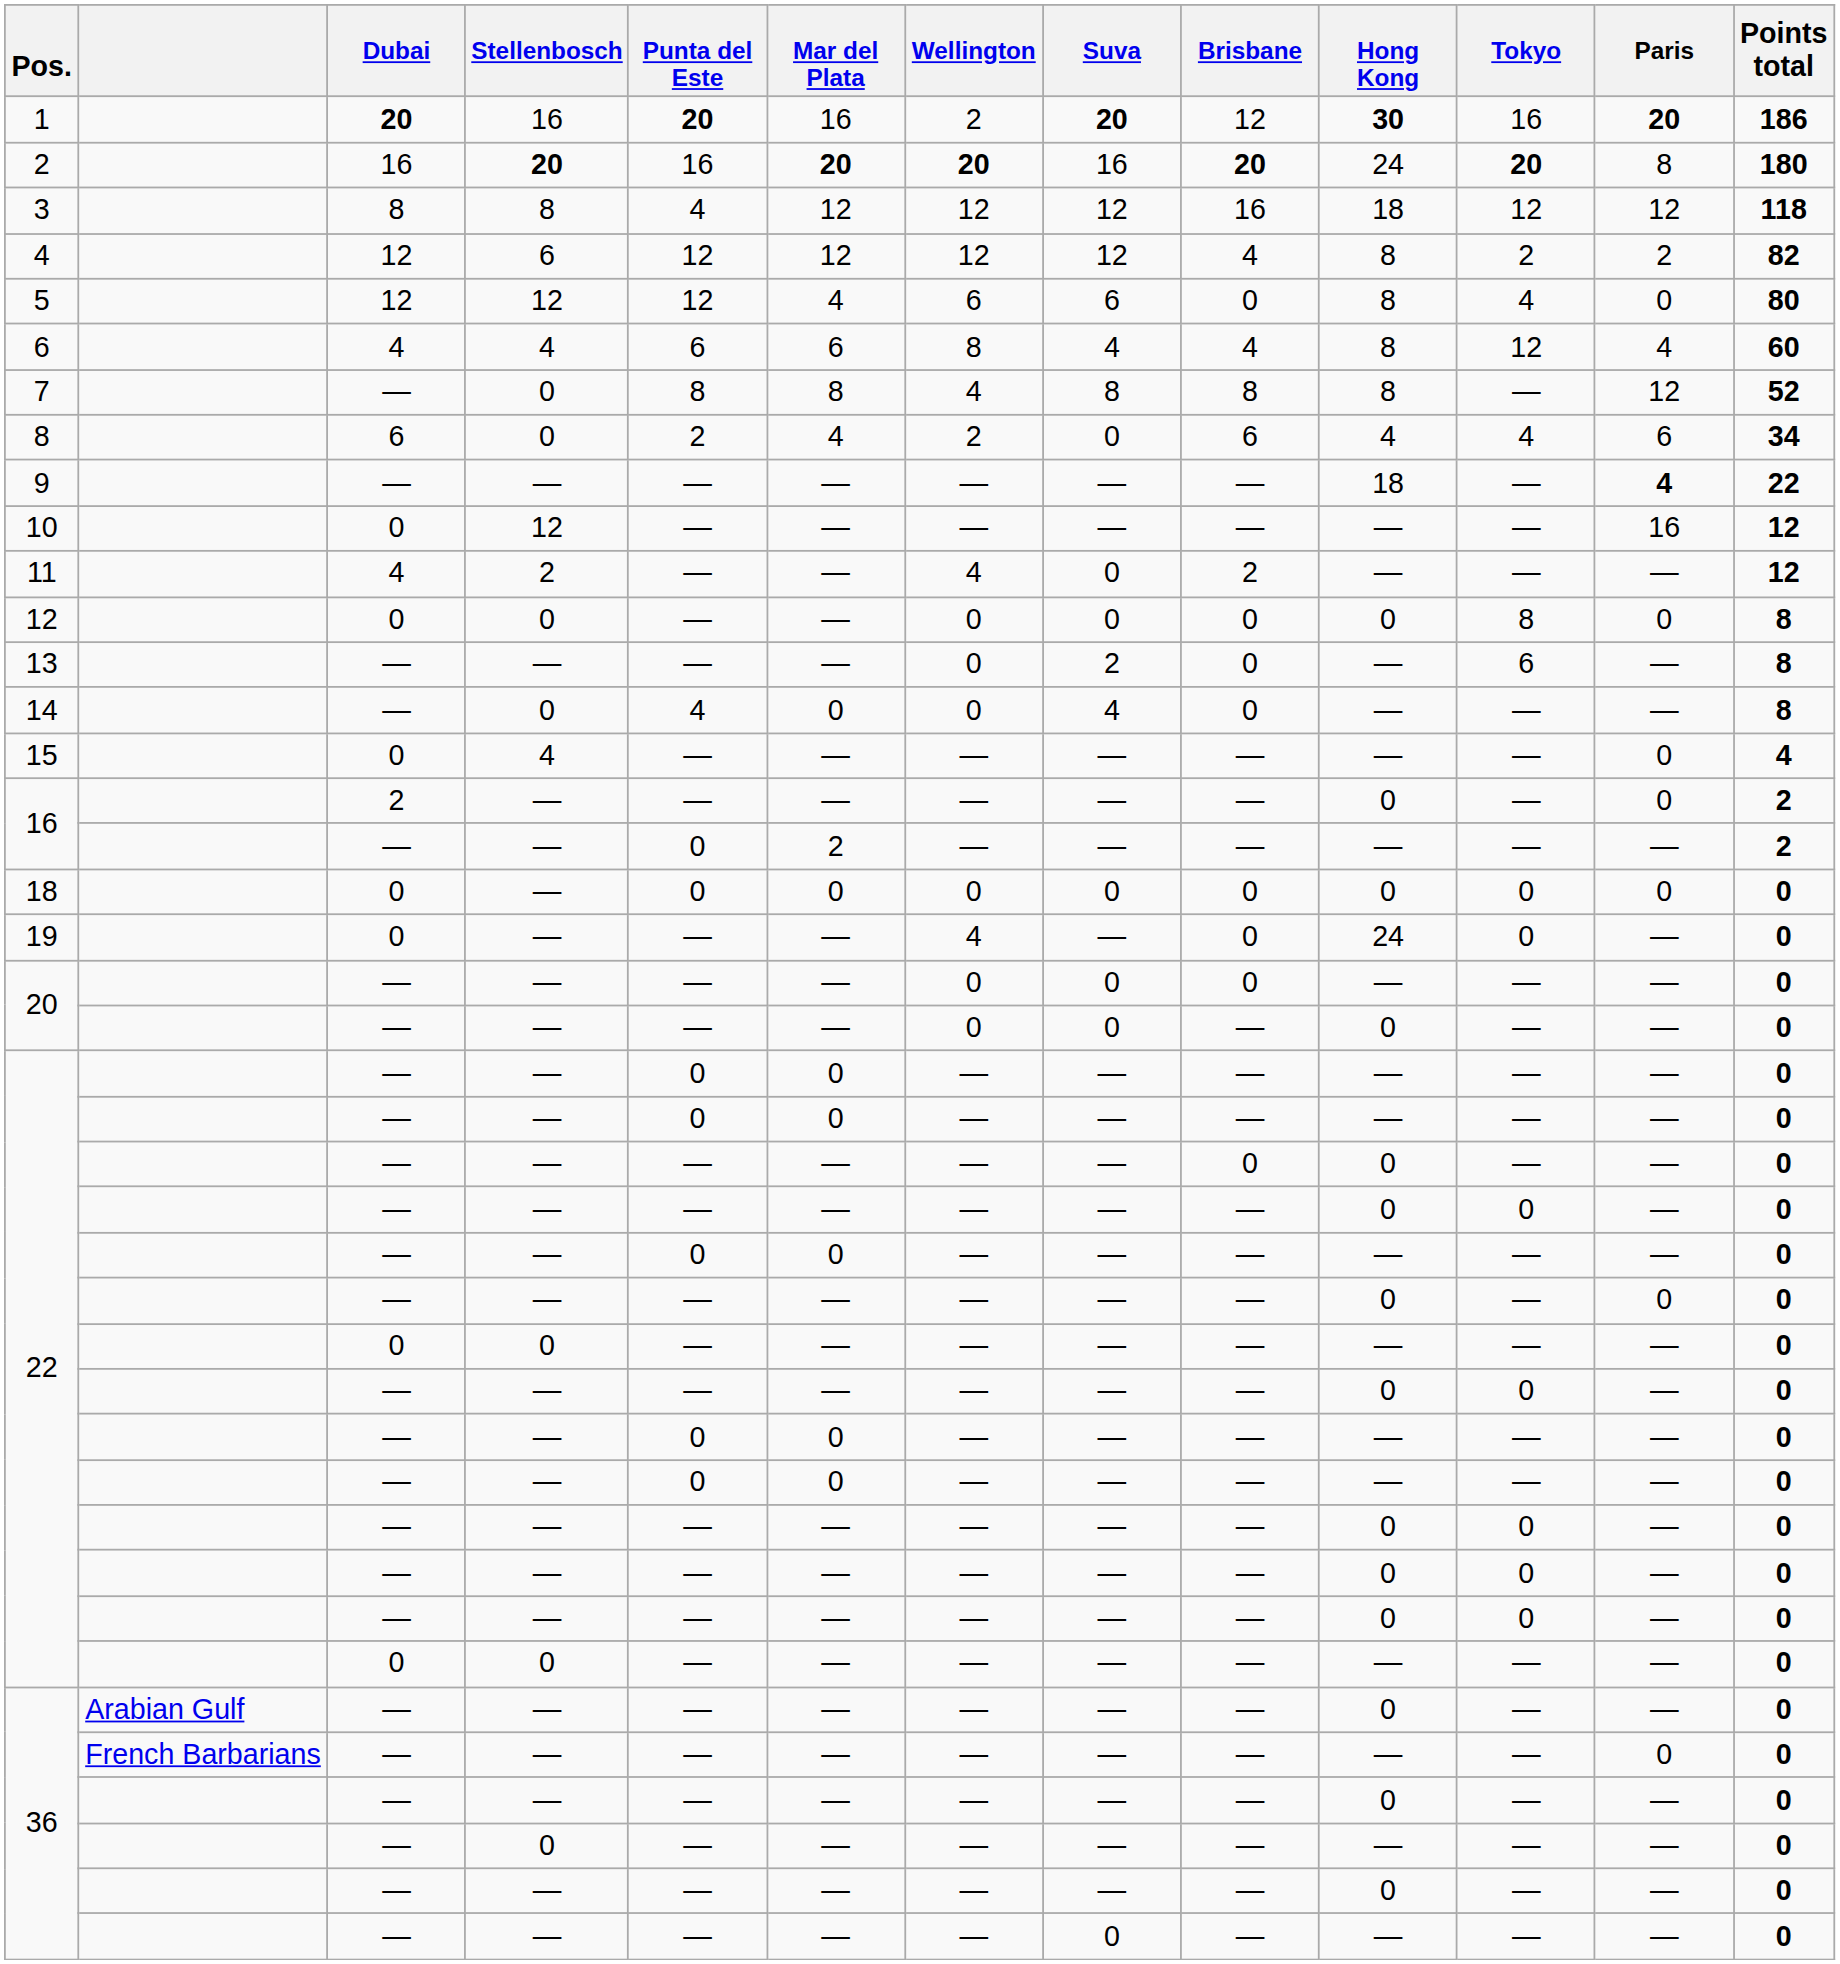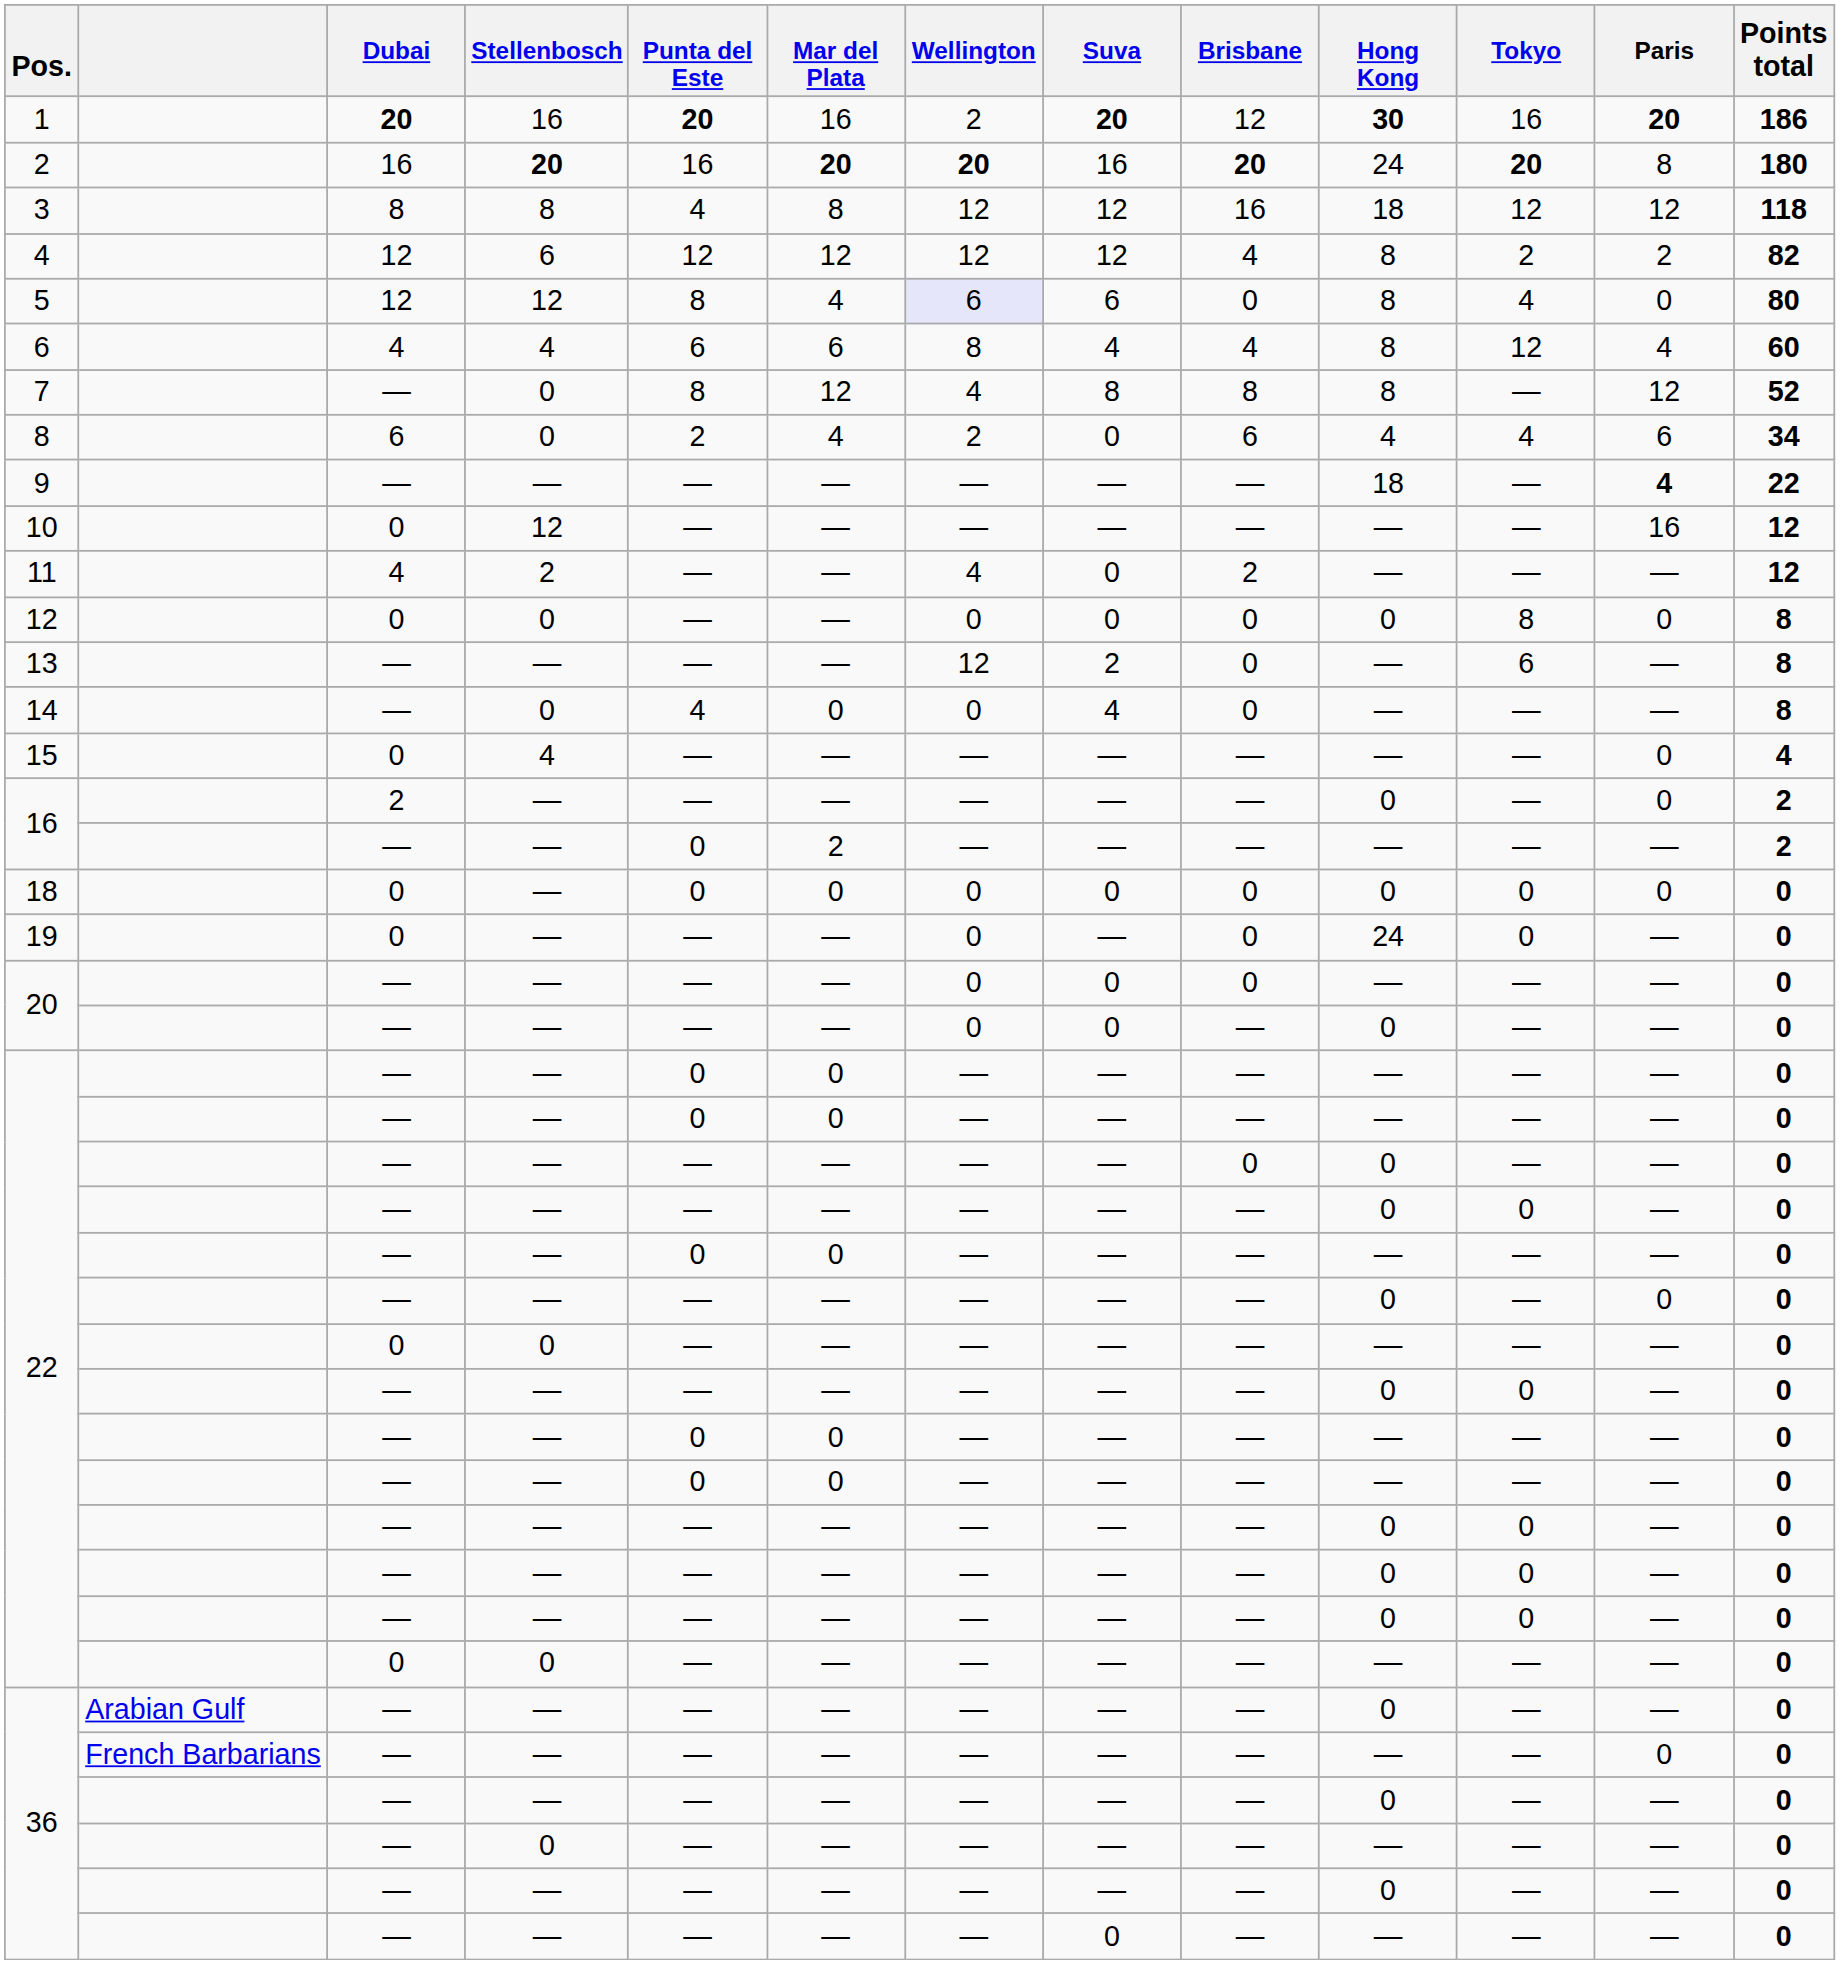(836, 210) 12 -> (836, 210) 8
(698, 300) 12 -> (698, 300) 8
(974, 300) no background -> (974, 300) lavender background
(836, 391) 8 -> (836, 391) 12
(974, 664) 0 -> (974, 664) 12
(974, 936) 4 -> (974, 936) 0
